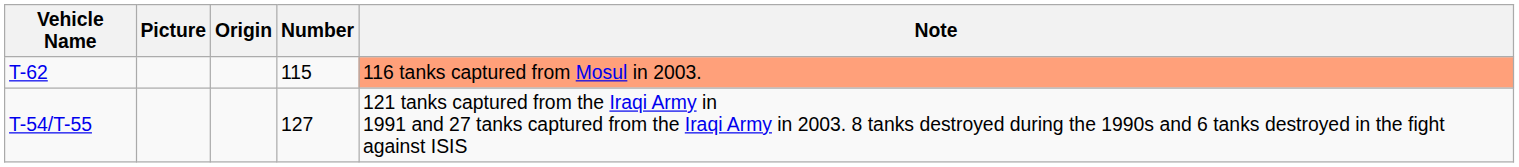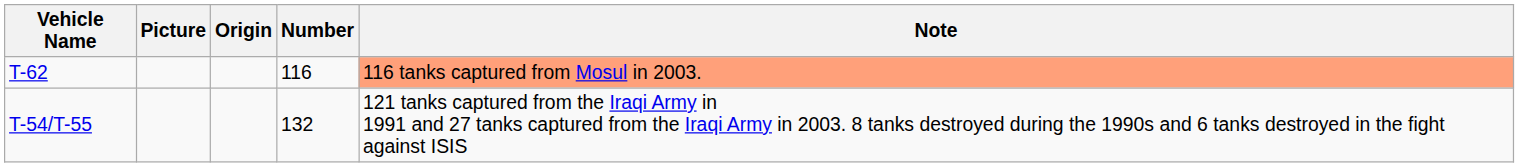(296, 72) 115 -> (296, 72) 116
(297, 124) 127 -> (297, 124) 132
